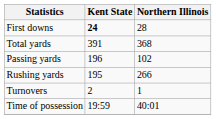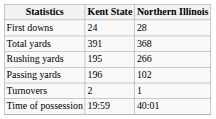(92, 28) bold -> (92, 28) normal
rows swapped: (35, 75) <-> (34, 59)
